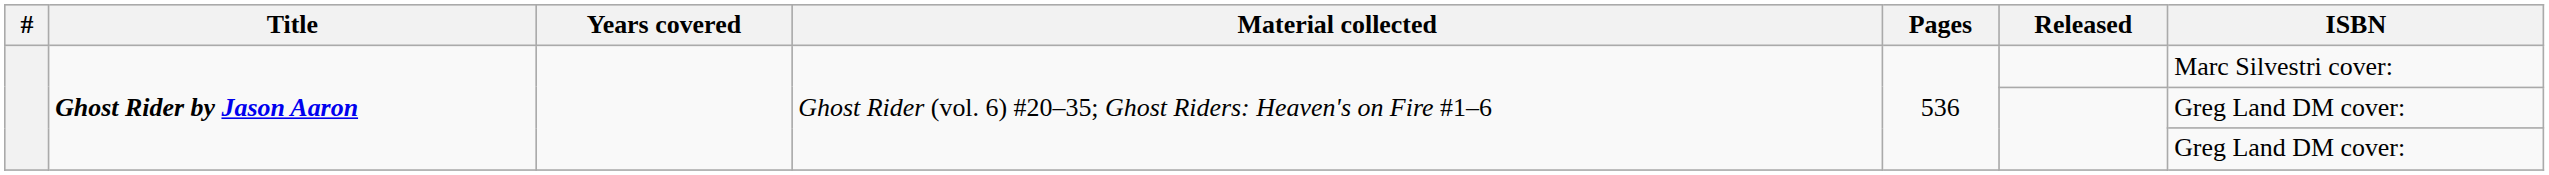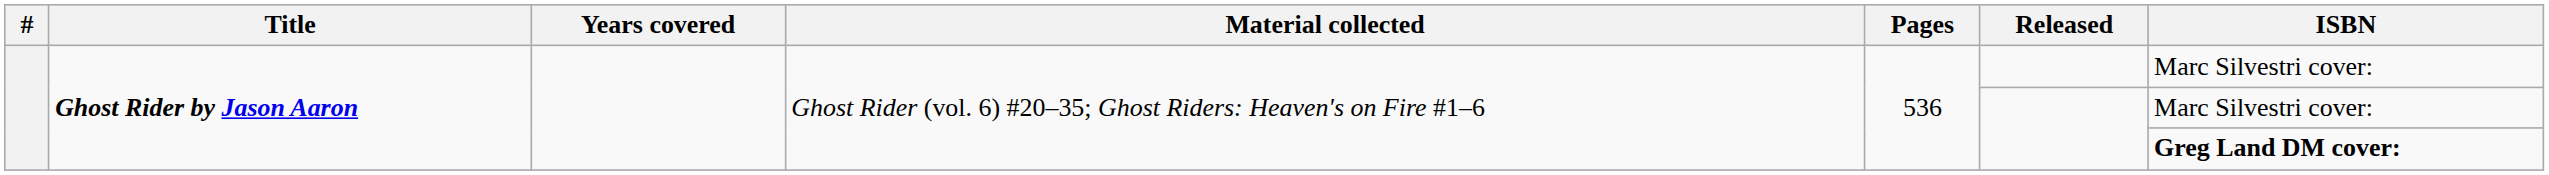(2290, 107) Greg Land DM cover: -> (2264, 107) Marc Silvestri cover:
(2290, 148) normal -> (2277, 148) bold
